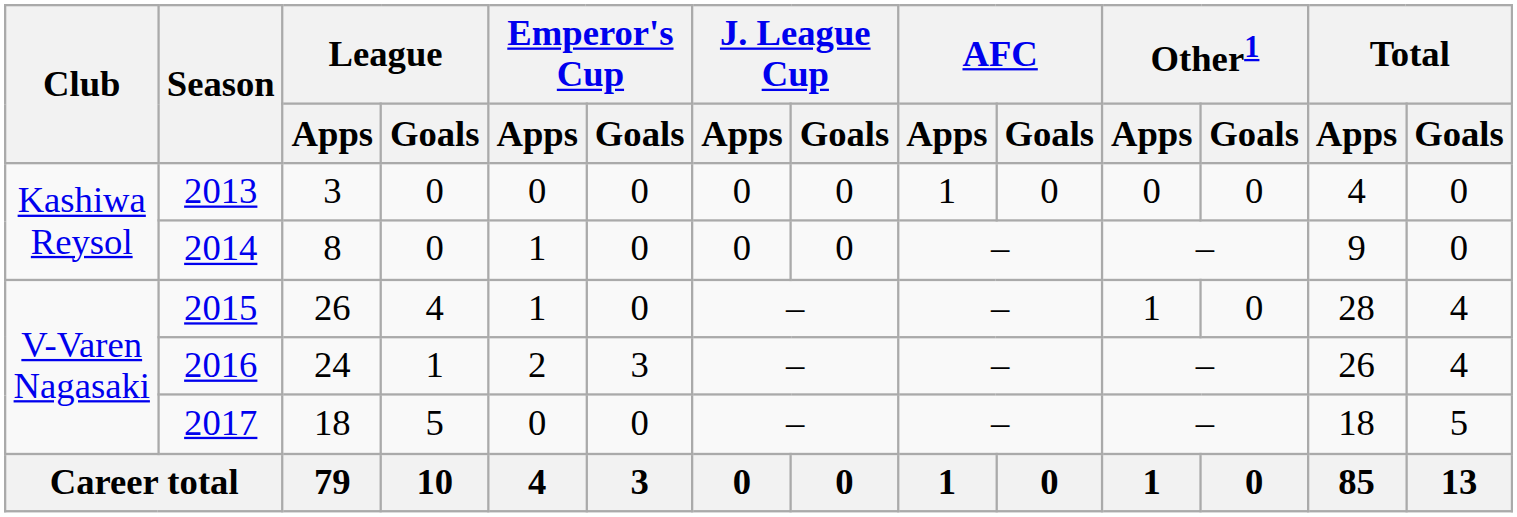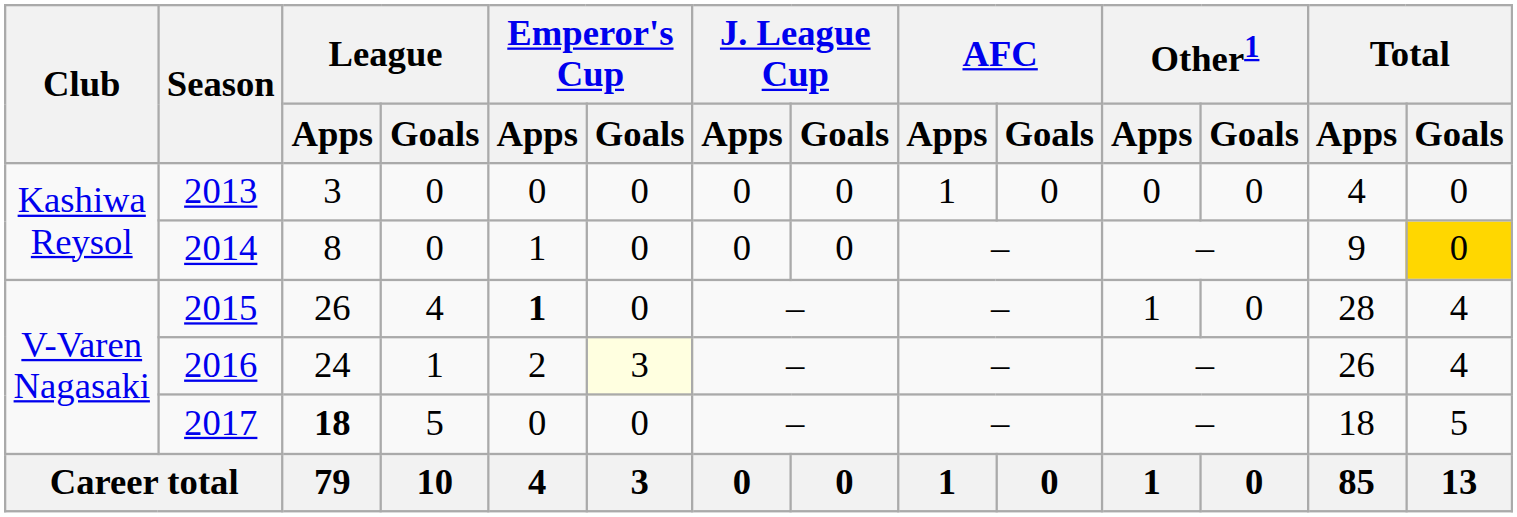(1459, 249) no background -> (1459, 249) gold background
(537, 307) normal -> (537, 307) bold
(640, 365) no background -> (640, 365) lightyellow background
(332, 423) normal -> (332, 423) bold
